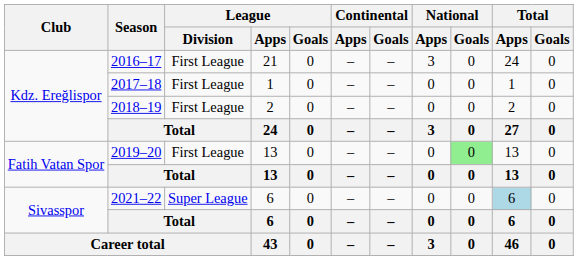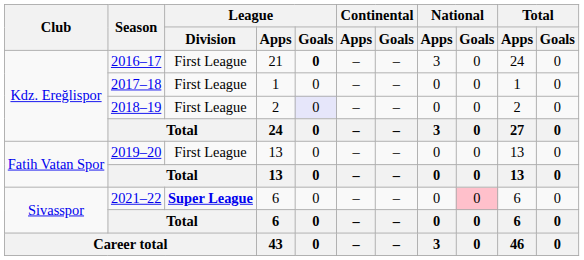(310, 61) normal -> (316, 61) bold
(310, 107) no background -> (316, 107) lavender background
(471, 152) lightgreen background -> (477, 152) no background
(208, 198) normal -> (210, 198) bold
(471, 198) no background -> (477, 198) pink background
(512, 198) lightblue background -> (517, 198) no background
